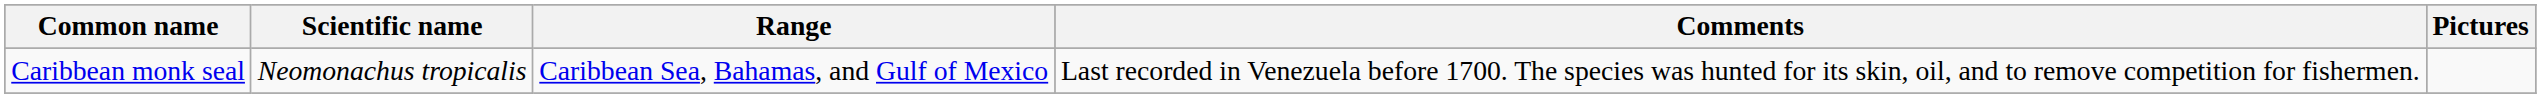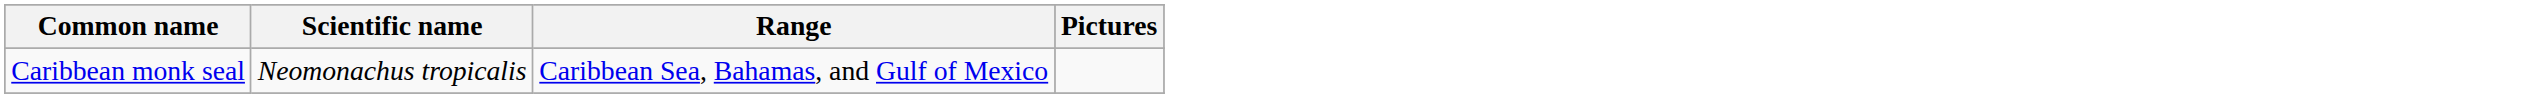- column: (1740, 26)
